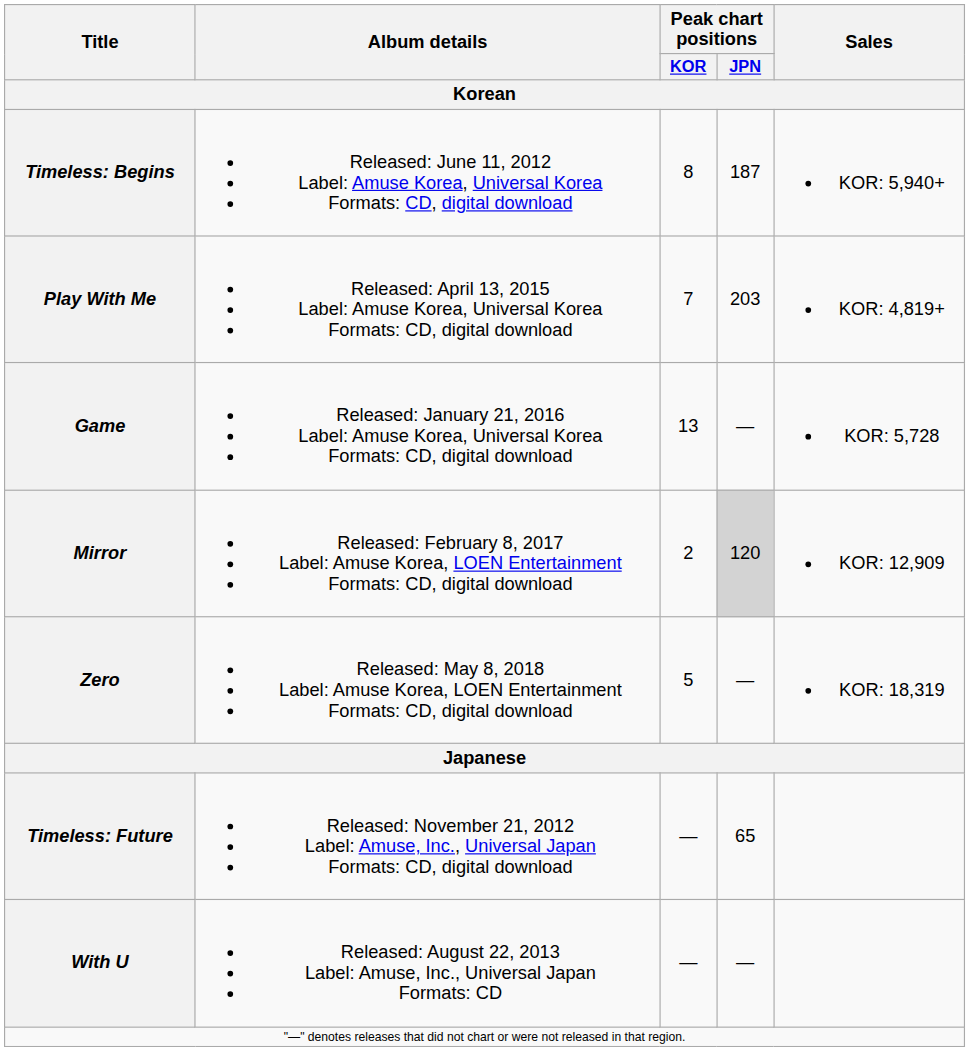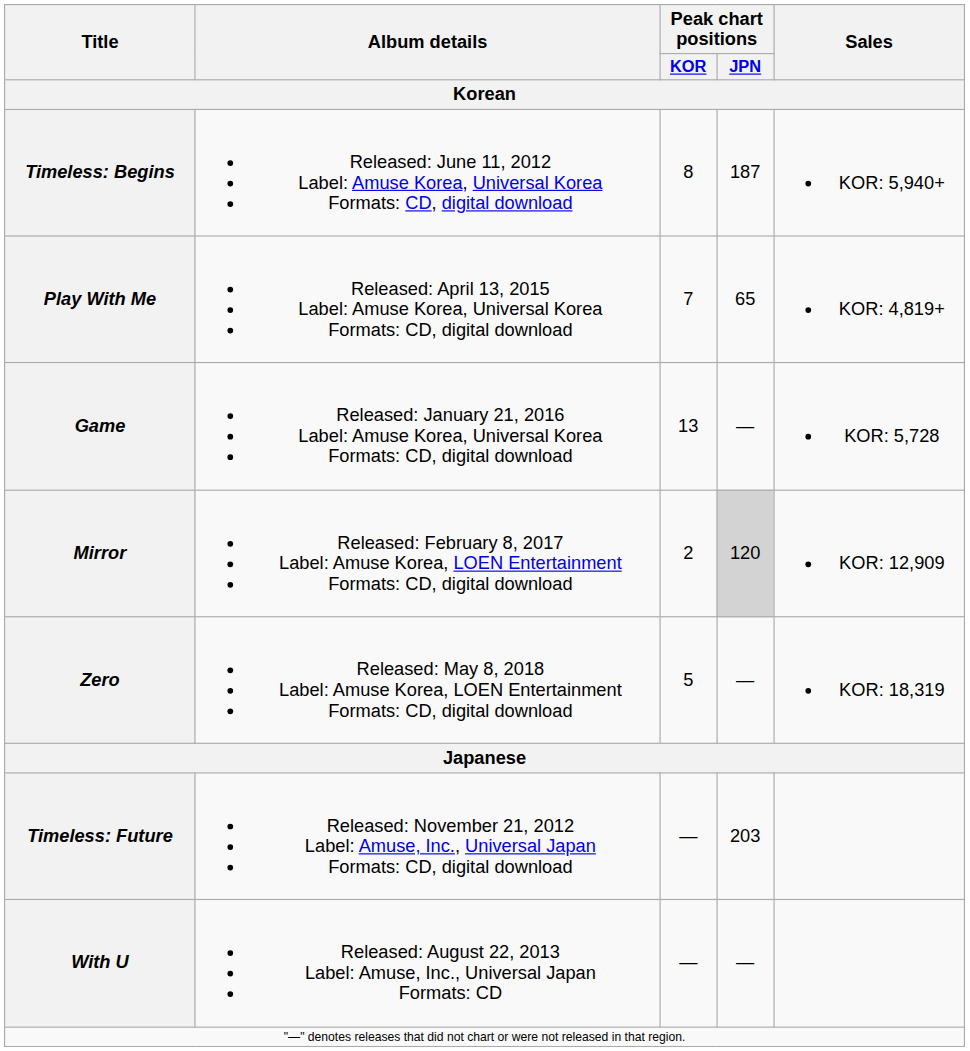(745, 299) 203 -> (745, 299) 65
(745, 836) 65 -> (745, 836) 203
